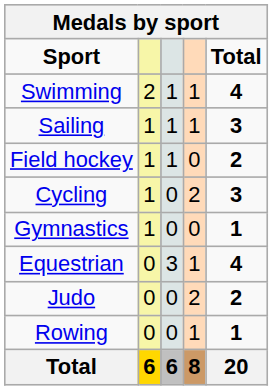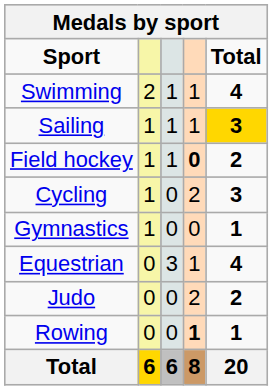(236, 125) no background -> (236, 125) gold background
(194, 160) normal -> (194, 160) bold
(194, 332) normal -> (194, 332) bold
